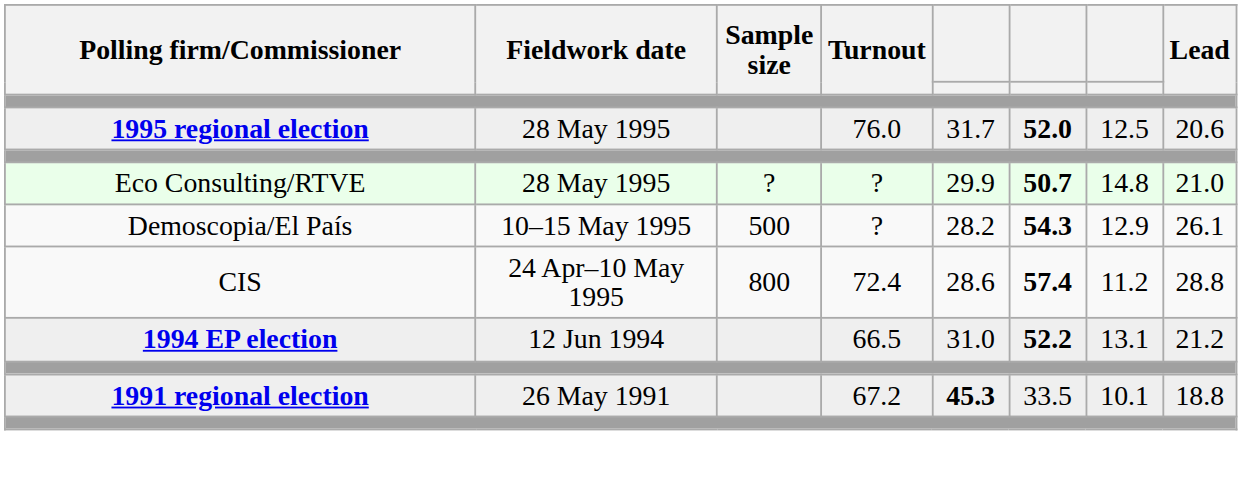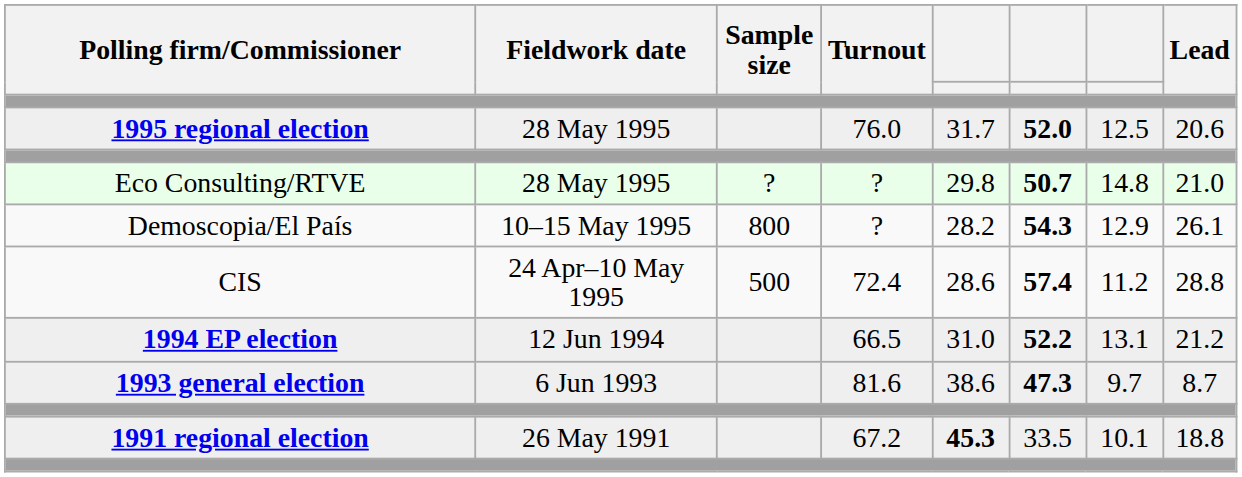(971, 183) 29.9 -> (971, 183) 29.8
(769, 225) 500 -> (769, 225) 800
(769, 282) 800 -> (769, 282) 500
+ row: (240, 381)
